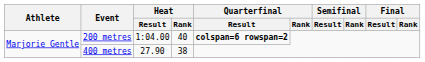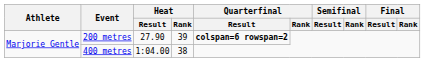(152, 37) 1:04.00 -> (152, 37) 27.90
(183, 37) 40 -> (183, 37) 39
(152, 51) 27.90 -> (152, 51) 1:04.00
